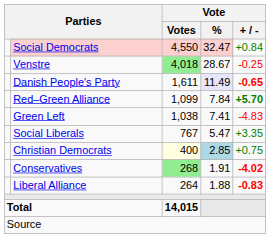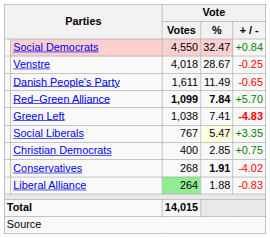(185, 64) lightgreen background -> (185, 64) no background
(217, 82) lavender background -> (217, 82) no background
(251, 82) bold -> (251, 82) normal
(185, 99) normal -> (185, 99) bold
(220, 99) normal -> (220, 99) bold
(249, 99) bold -> (249, 99) normal
(251, 116) normal -> (251, 116) bold
(220, 133) no background -> (220, 133) lightyellow background
(189, 151) lightyellow background -> (189, 151) no background
(220, 151) lightblue background -> (220, 151) no background
(189, 168) lightgreen background -> (189, 168) no background
(220, 168) normal -> (220, 168) bold
(251, 168) bold -> (251, 168) normal
(189, 185) no background -> (189, 185) lightgreen background
(251, 185) bold -> (251, 185) normal
